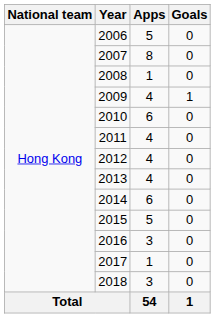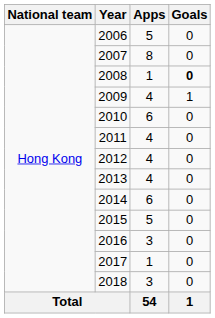(190, 76) normal -> (190, 76) bold
